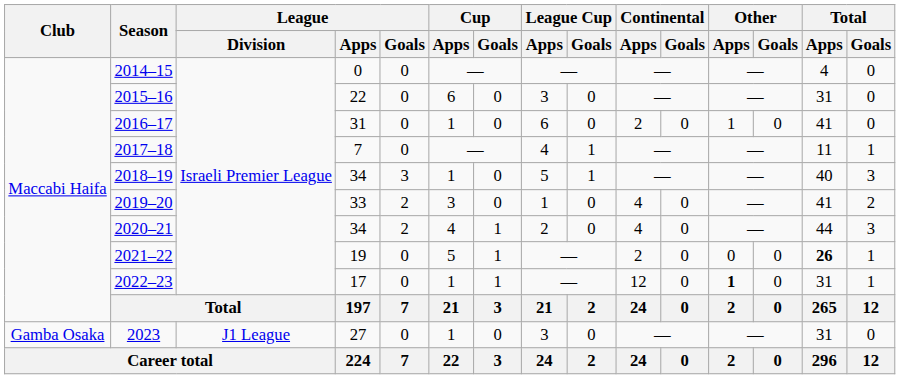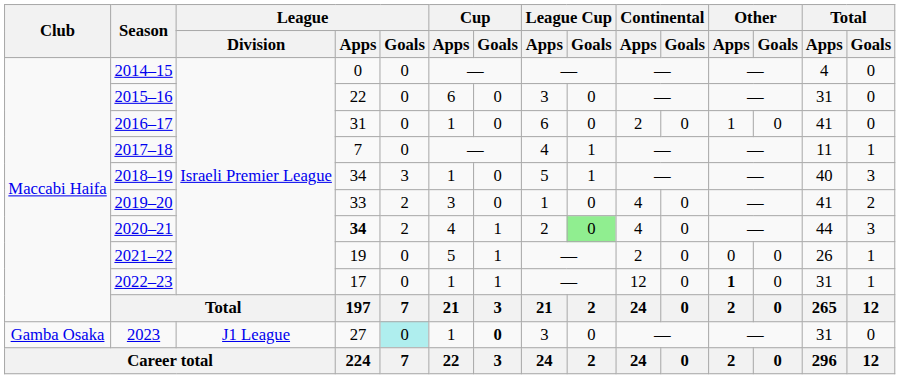(358, 228) normal -> (358, 228) bold
(591, 228) no background -> (591, 228) lightgreen background
(824, 255) bold -> (824, 255) normal
(405, 334) no background -> (405, 334) paleturquoise background
(498, 334) normal -> (498, 334) bold
